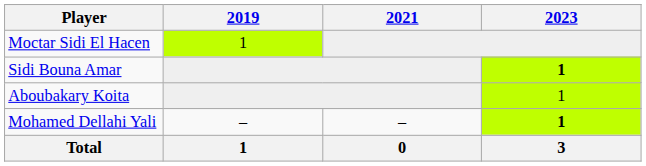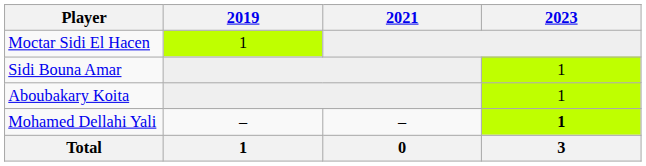(561, 69) bold -> (561, 69) normal
